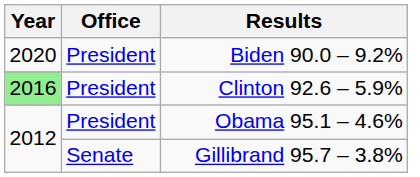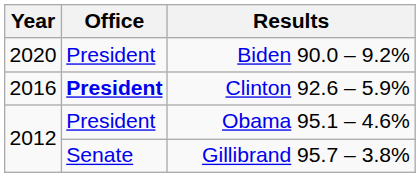(33, 88) lightgreen background -> (33, 88) no background
(111, 88) normal -> (114, 88) bold
